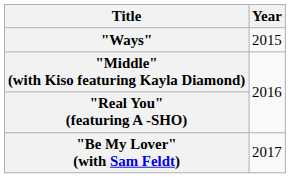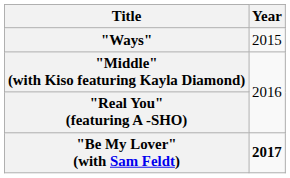(267, 152) normal -> (267, 152) bold
